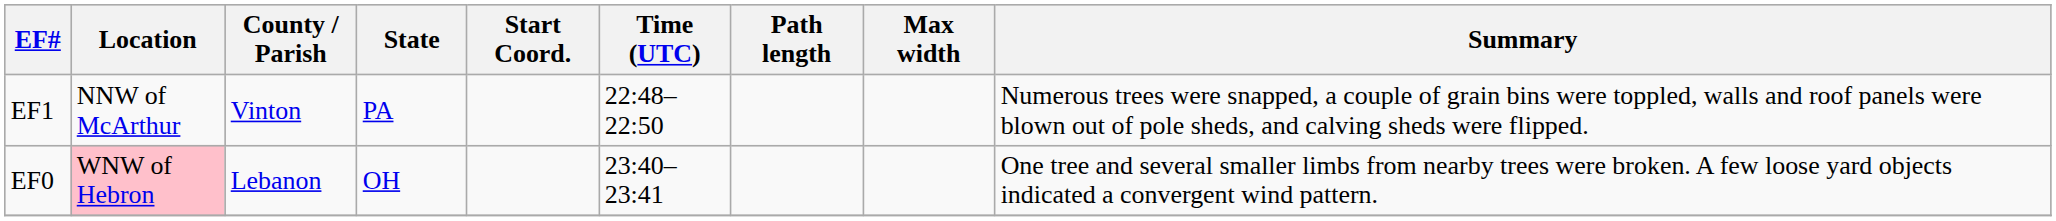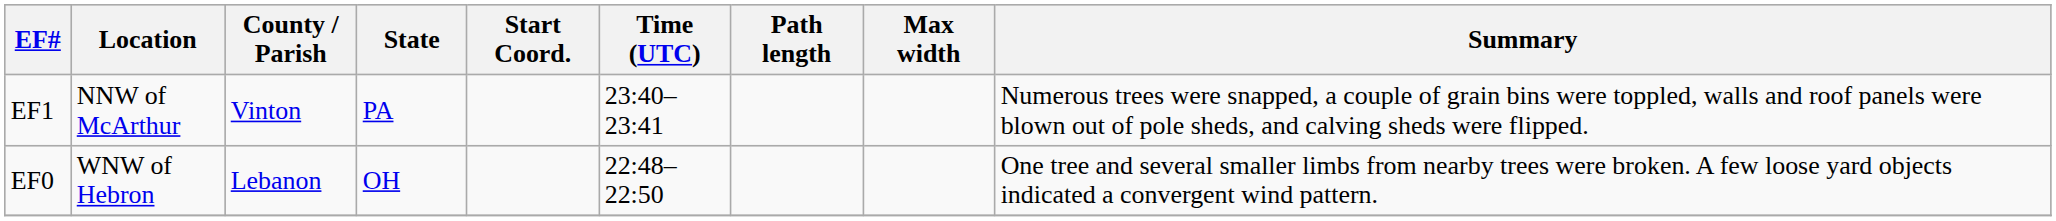(641, 109) 22:48–22:50 -> (641, 109) 23:40–23:41
(124, 180) pink background -> (124, 180) no background
(641, 180) 23:40–23:41 -> (641, 180) 22:48–22:50
